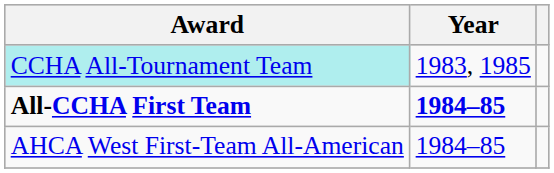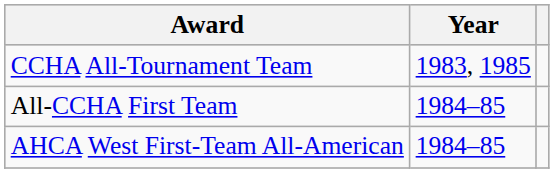(162, 65) paleturquoise background -> (162, 65) no background
(131, 106) bold -> (124, 106) normal
(460, 106) bold -> (460, 106) normal
